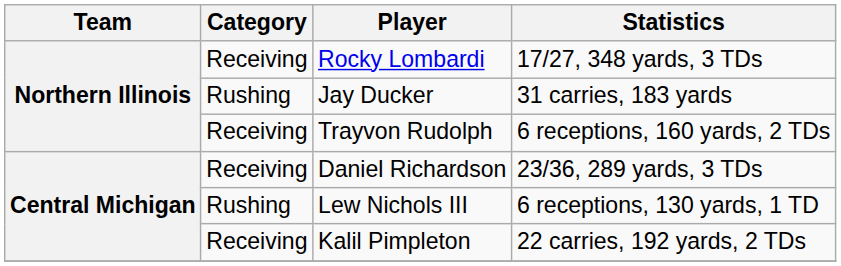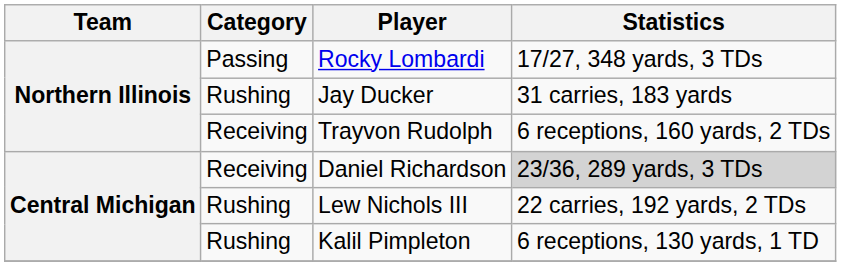(257, 59) Receiving -> (247, 59) Passing
(640, 168) no background -> (640, 168) lightgrey background
(668, 205) 6 receptions, 130 yards, 1 TD -> (661, 205) 22 carries, 192 yards, 2 TDs
(257, 242) Receiving -> (249, 242) Rushing
(661, 242) 22 carries, 192 yards, 2 TDs -> (668, 242) 6 receptions, 130 yards, 1 TD
